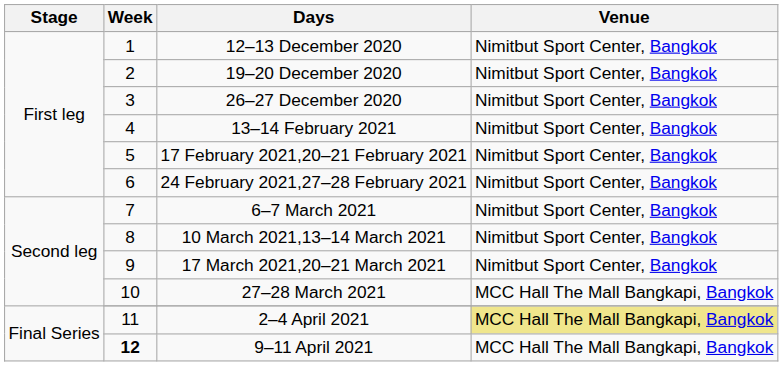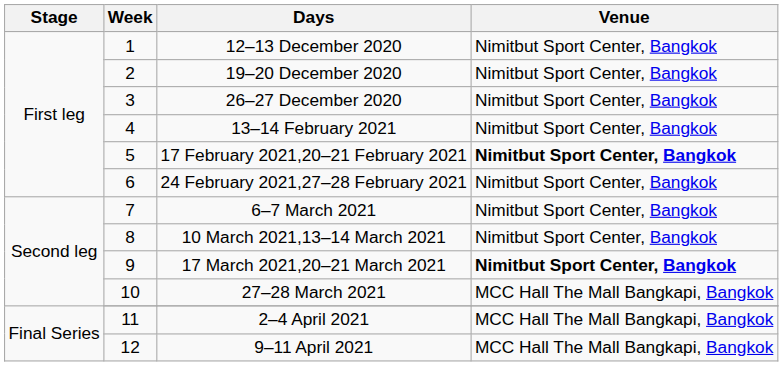(596, 155) normal -> (606, 155) bold
(596, 264) normal -> (606, 264) bold
(624, 319) khaki background -> (624, 319) no background
(130, 347) bold -> (130, 347) normal
